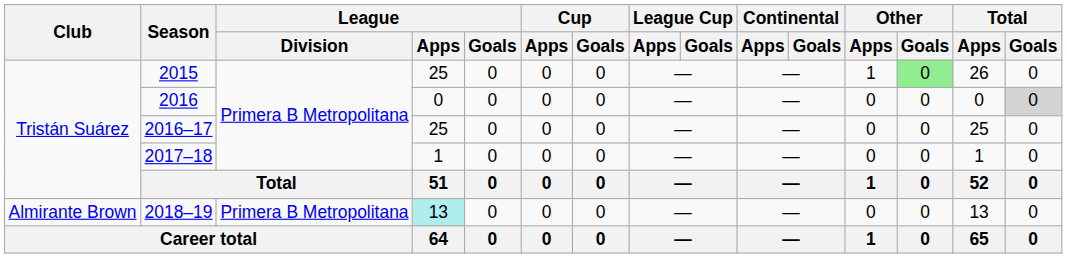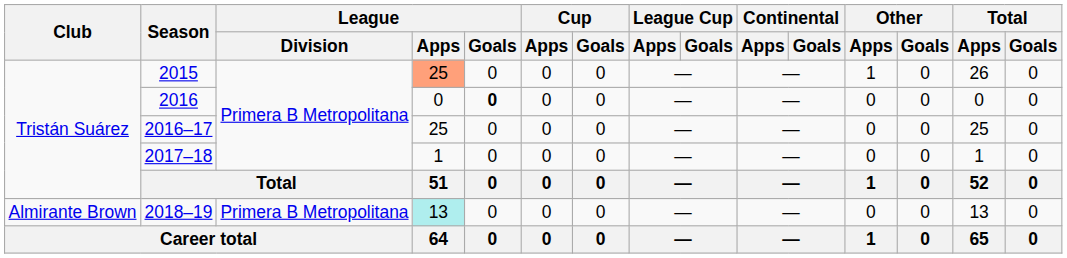(438, 73) no background -> (438, 73) lightsalmon background
(925, 73) lightgreen background -> (925, 73) no background
(492, 101) normal -> (492, 101) bold
(1033, 101) lightgrey background -> (1033, 101) no background
